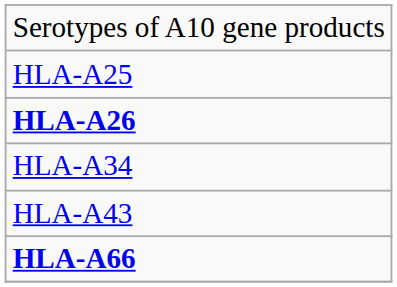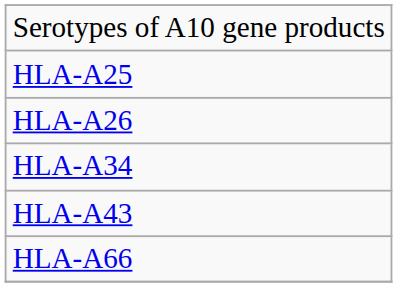(74, 120) bold -> (73, 120) normal
(74, 258) bold -> (73, 258) normal
